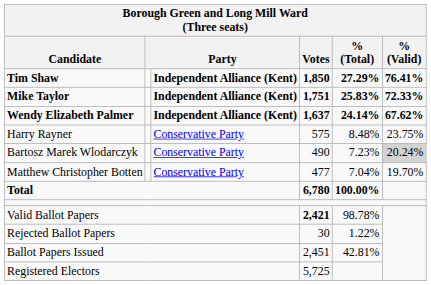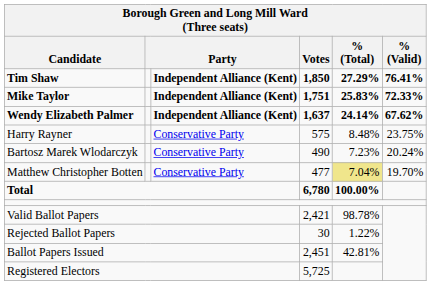(405, 153) lightgrey background -> (405, 153) no background
(364, 171) no background -> (364, 171) khaki background
(316, 214) bold -> (316, 214) normal
